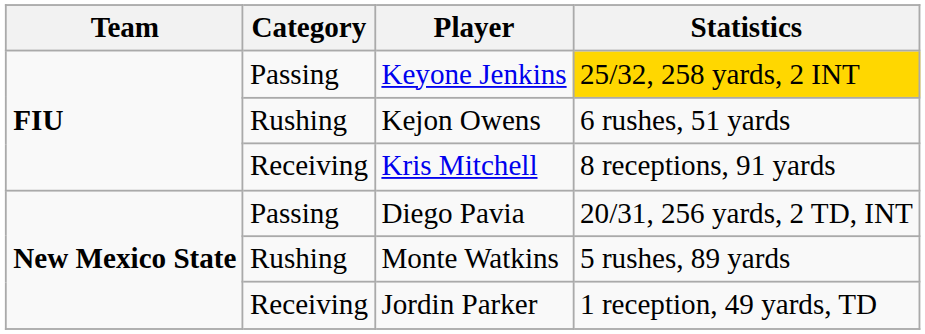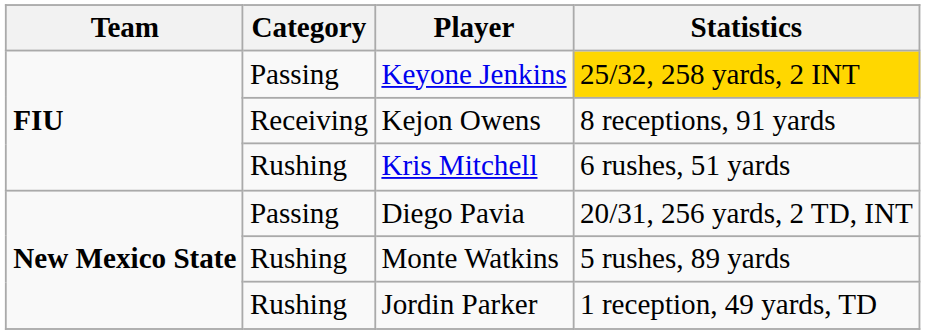(298, 120) Rushing -> (309, 120) Receiving
(685, 120) 6 rushes, 51 yards -> (708, 120) 8 receptions, 91 yards
(309, 166) Receiving -> (298, 166) Rushing
(708, 166) 8 receptions, 91 yards -> (685, 166) 6 rushes, 51 yards
(309, 304) Receiving -> (298, 304) Rushing
